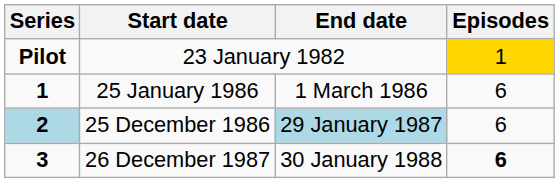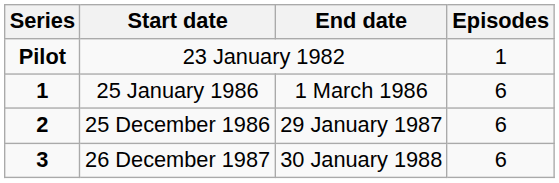(501, 56) gold background -> (501, 56) no background
(42, 125) lightblue background -> (42, 125) no background
(361, 125) lightblue background -> (361, 125) no background
(501, 159) bold -> (501, 159) normal
